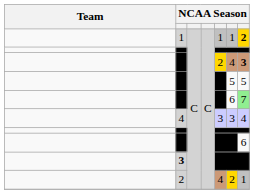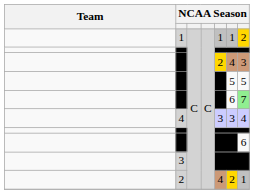(244, 38) bold -> (244, 38) normal
(244, 62) bold -> (244, 62) normal
(181, 161) bold -> (181, 161) normal
